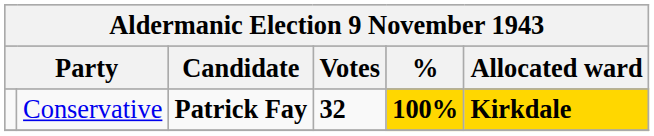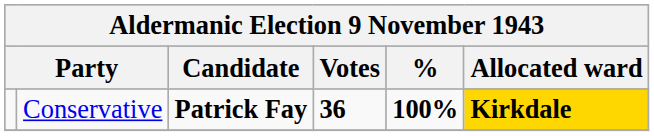(333, 109) 32 -> (333, 109) 36
(425, 109) gold background -> (425, 109) no background
